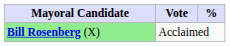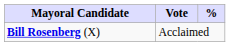(53, 32) lightgreen background -> (53, 32) no background
